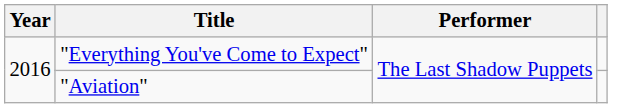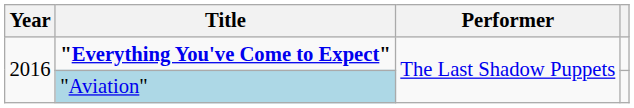(214, 53) normal -> (225, 53) bold
(104, 86) no background -> (104, 86) lightblue background
